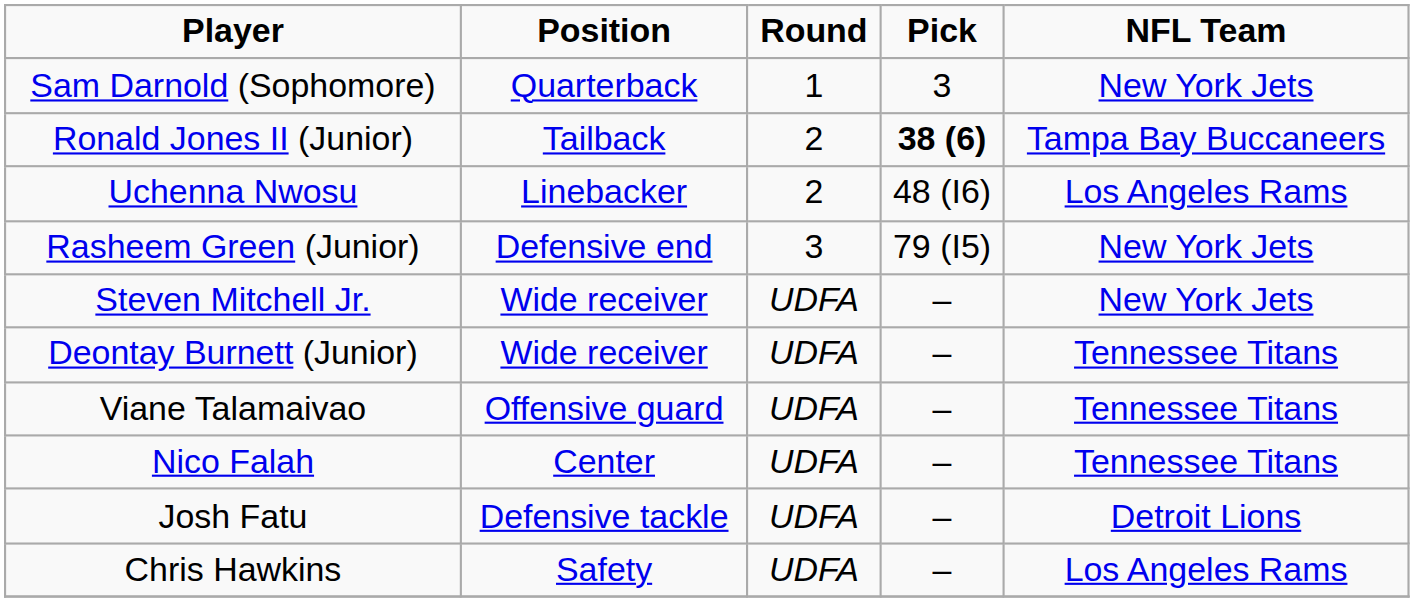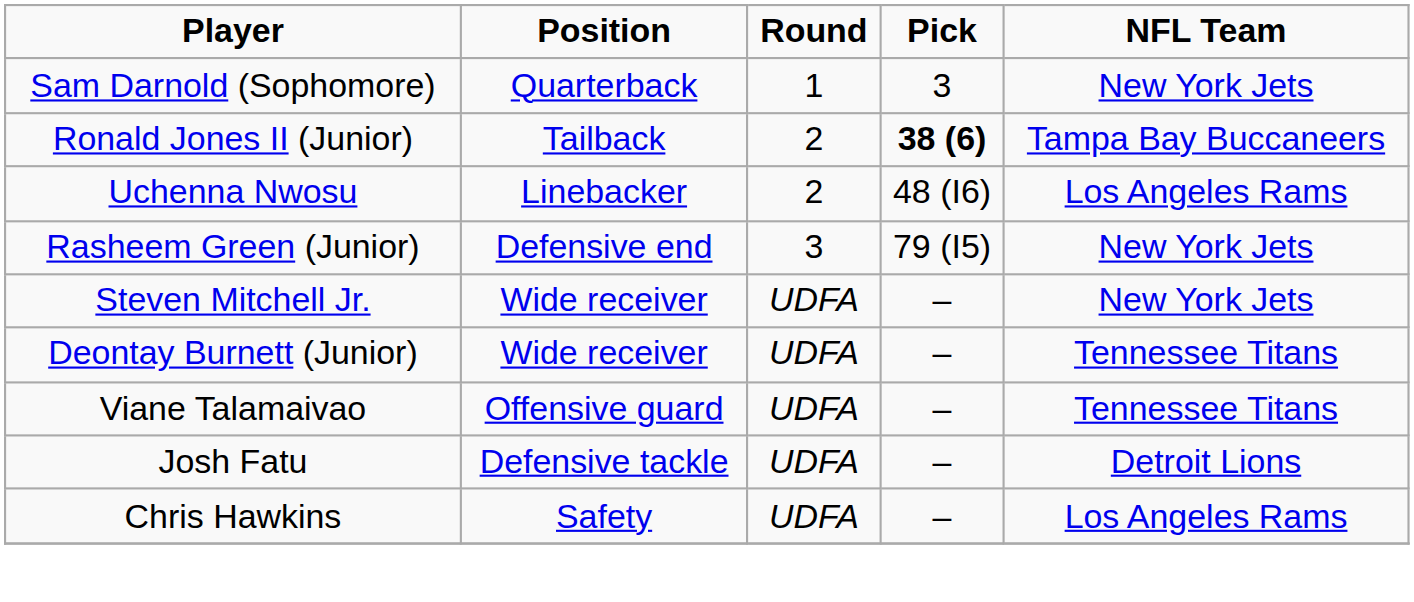- row: (233, 461)
